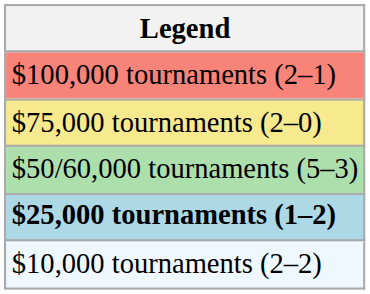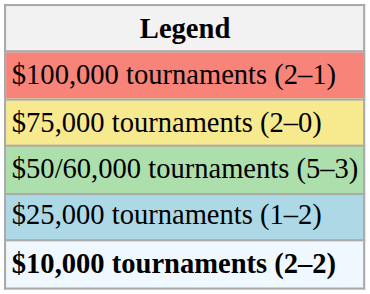(174, 216) bold -> (167, 216) normal
(167, 263) normal -> (174, 263) bold
